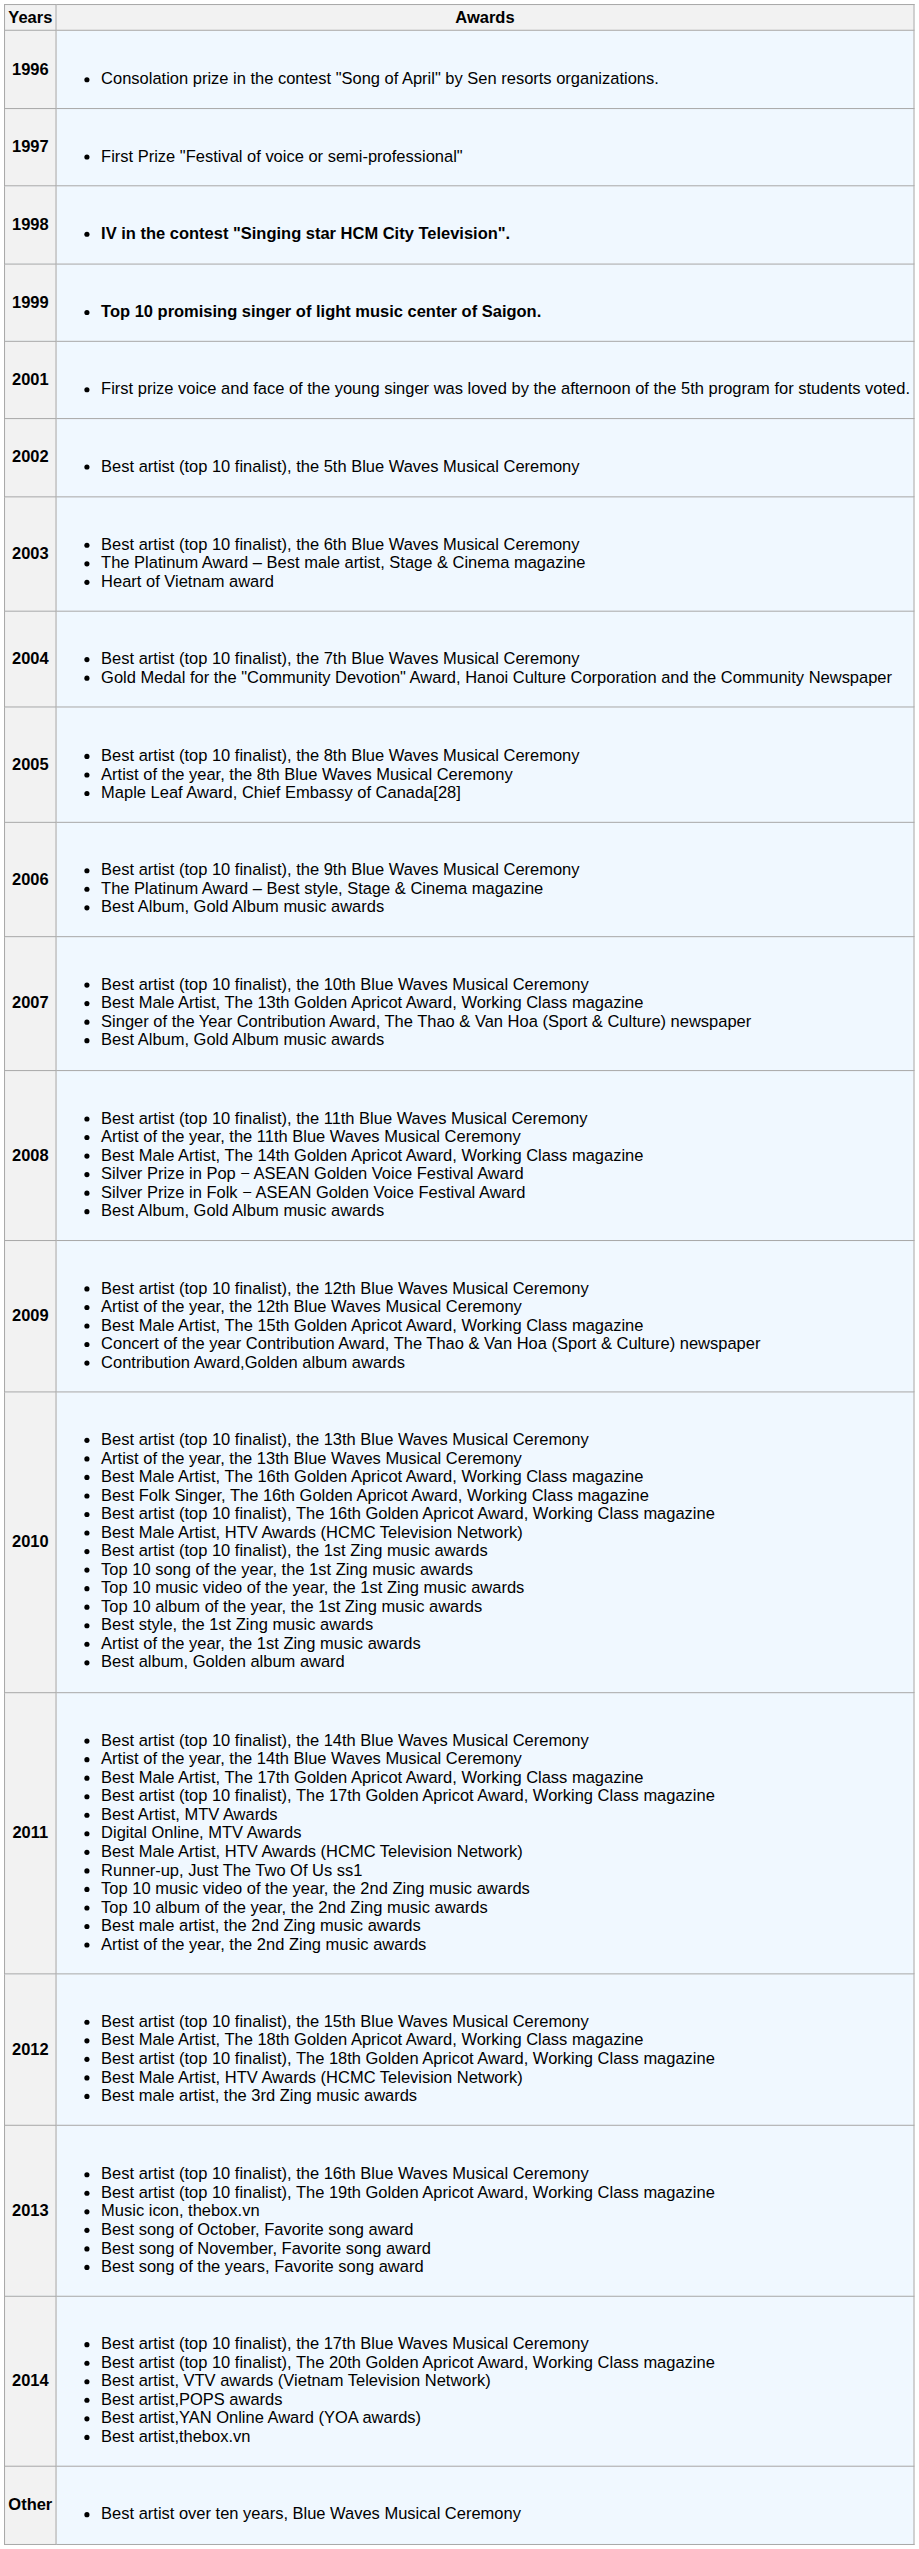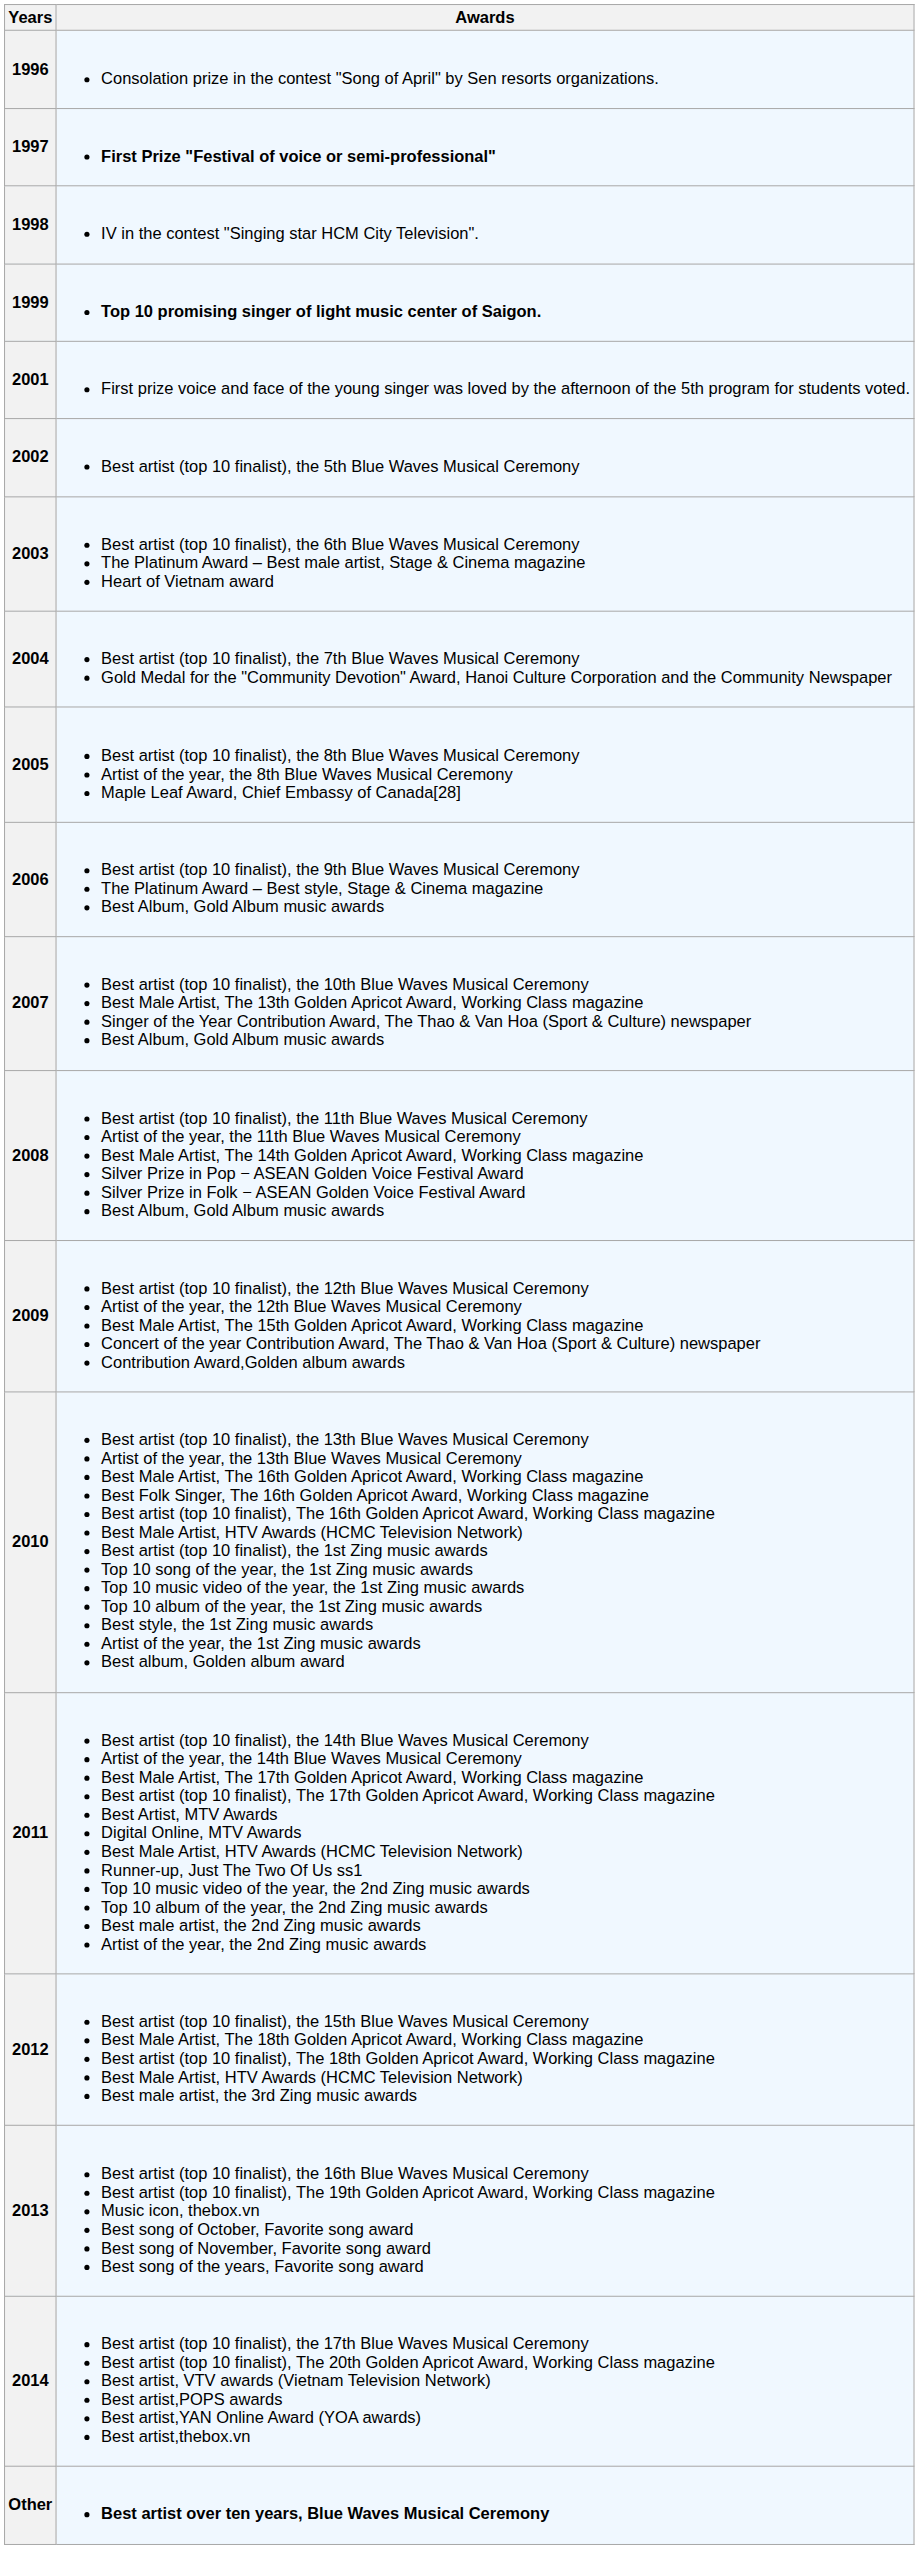(485, 156) normal -> (485, 156) bold
(485, 234) bold -> (485, 234) normal
(485, 2514) normal -> (485, 2514) bold
